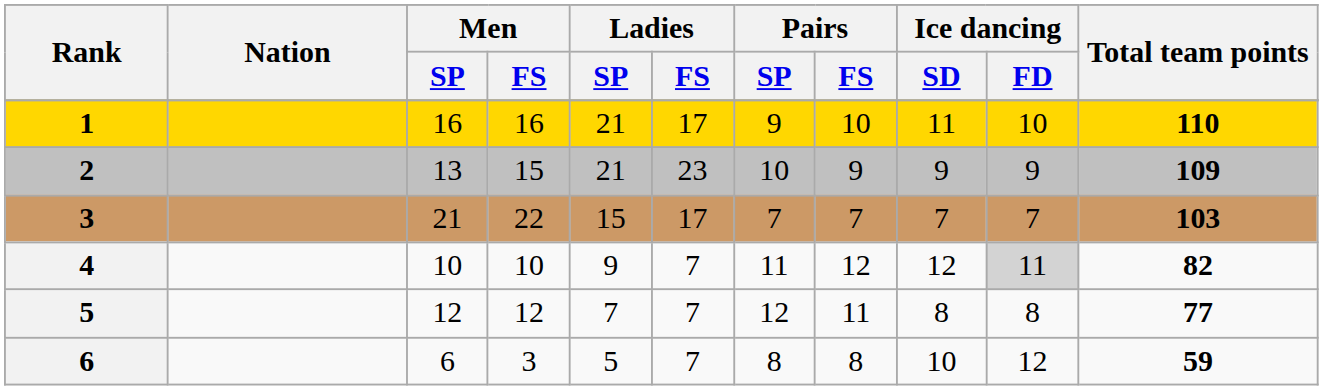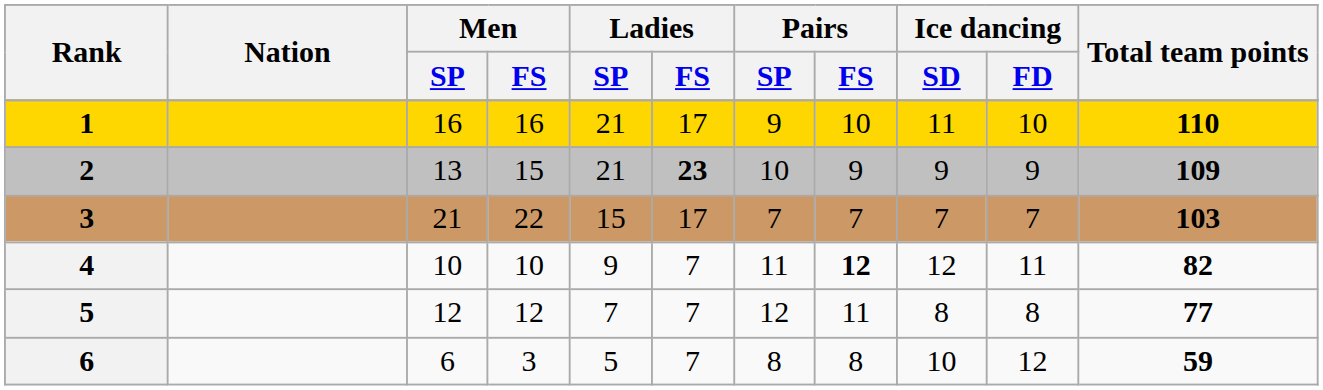(692, 170) normal -> (692, 170) bold
(856, 265) normal -> (856, 265) bold
(1033, 265) lightgrey background -> (1033, 265) no background
